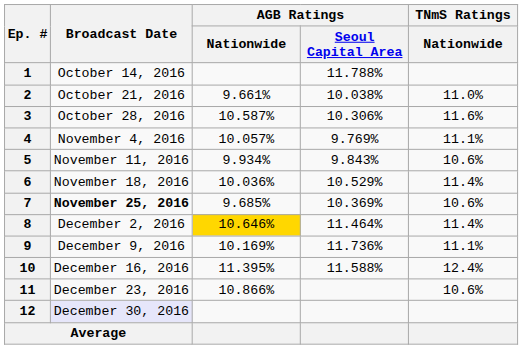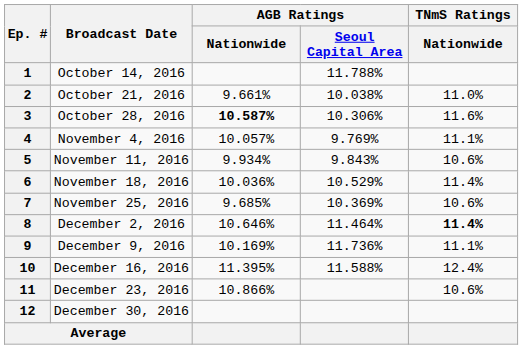(246, 117) normal -> (246, 117) bold
(121, 204) bold -> (121, 204) normal
(246, 225) gold background -> (246, 225) no background
(463, 225) normal -> (463, 225) bold
(121, 312) lavender background -> (121, 312) no background
